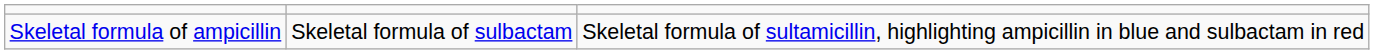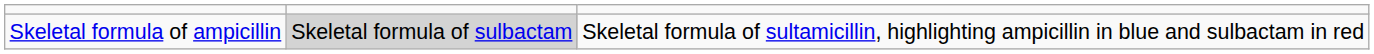(432, 31) no background -> (432, 31) lightgrey background
